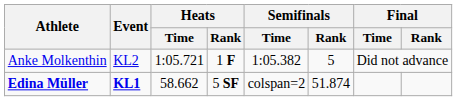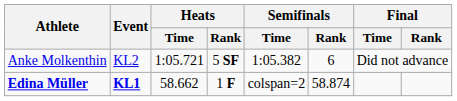(226, 61) 1 F -> (226, 61) 5 SF
(331, 61) 5 -> (331, 61) 6
(226, 84) 5 SF -> (226, 84) 1 F
(331, 84) 51.874 -> (331, 84) 58.874
